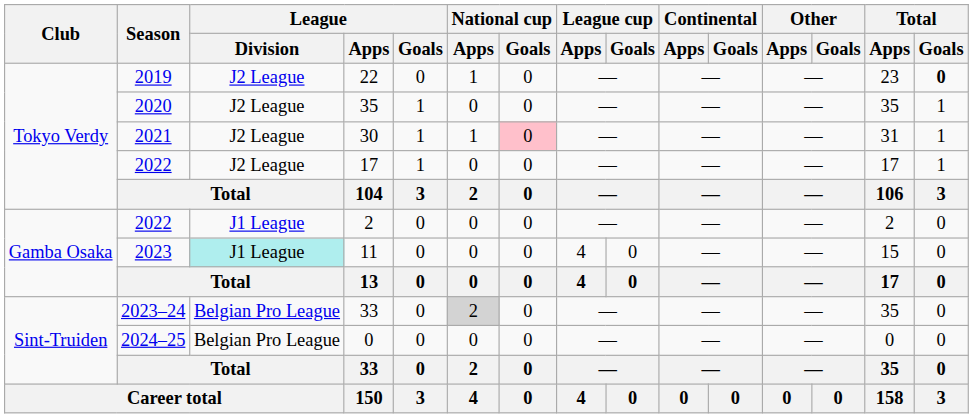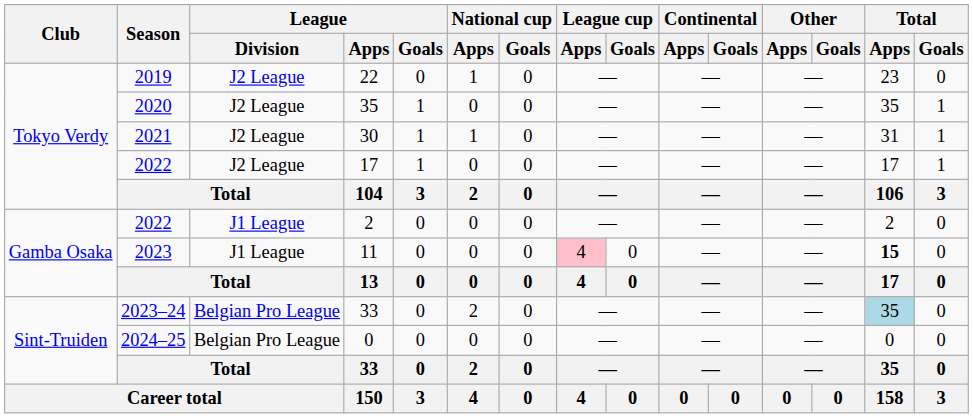(941, 77) bold -> (941, 77) normal
(528, 135) pink background -> (528, 135) no background
(267, 252) paleturquoise background -> (267, 252) no background
(581, 252) no background -> (581, 252) pink background
(890, 252) normal -> (890, 252) bold
(473, 310) lightgrey background -> (473, 310) no background
(890, 310) no background -> (890, 310) lightblue background
